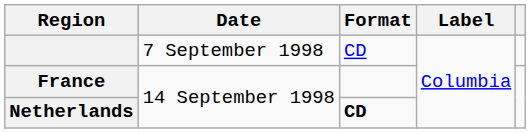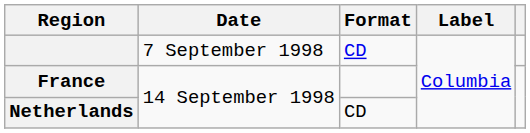(355, 112) bold -> (355, 112) normal
